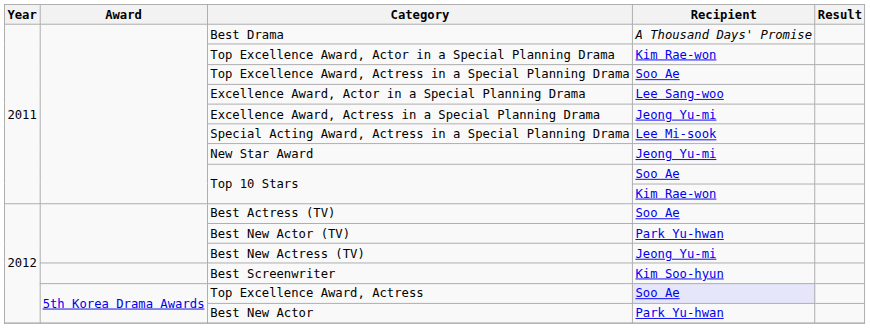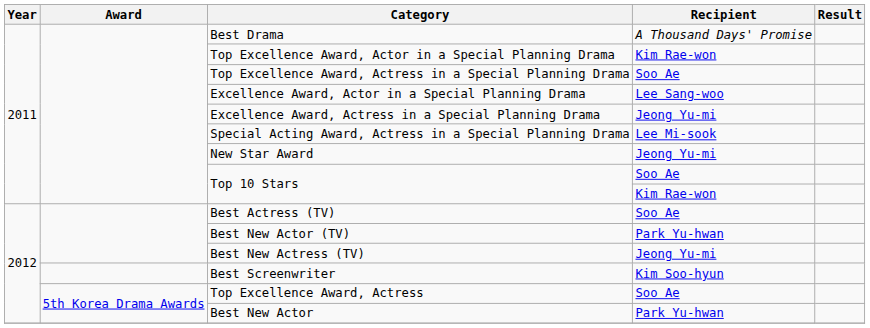(658, 293) lavender background -> (658, 293) no background
